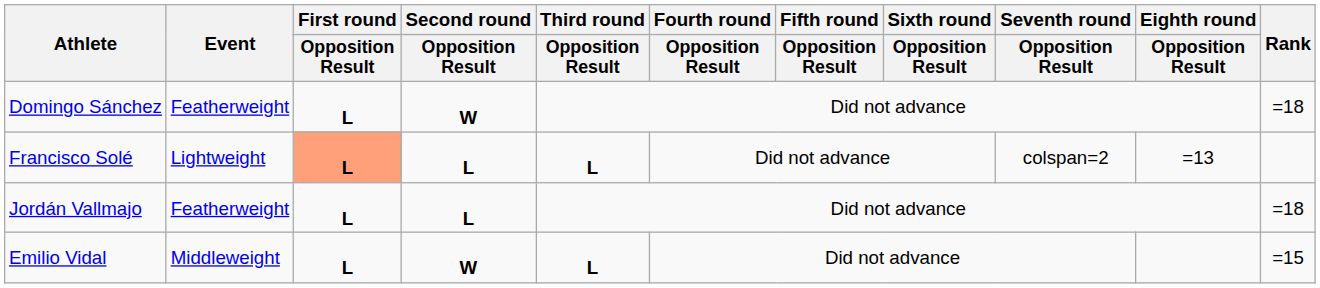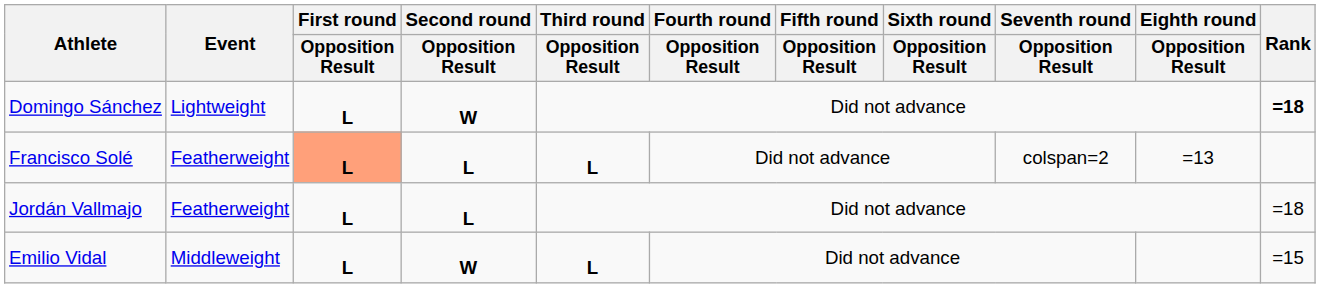(230, 107) Featherweight -> (218, 107) Lightweight
(1288, 107) normal -> (1288, 107) bold
(218, 158) Lightweight -> (230, 158) Featherweight
